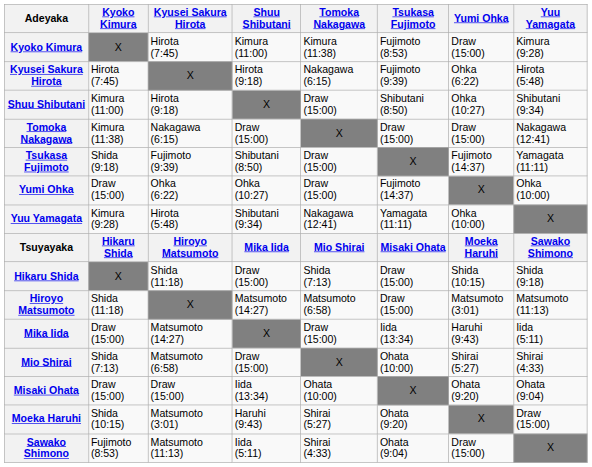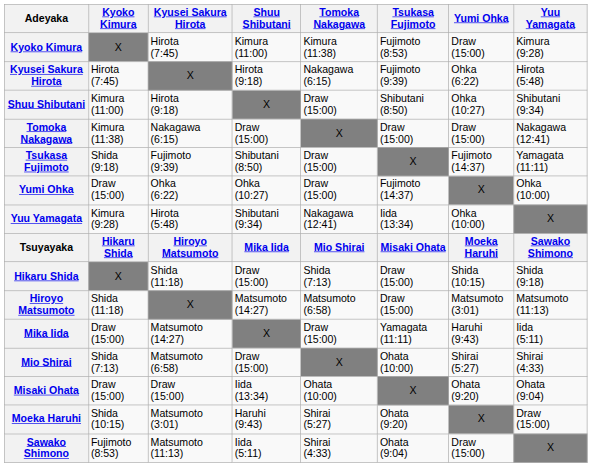(404, 219) Yamagata (11:11) -> (397, 219) Iida (13:34)
(397, 333) Iida (13:34) -> (404, 333) Yamagata (11:11)
